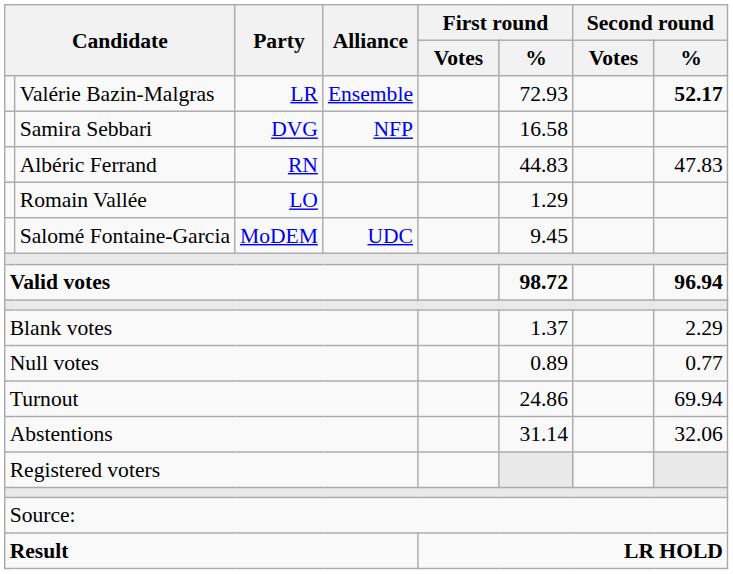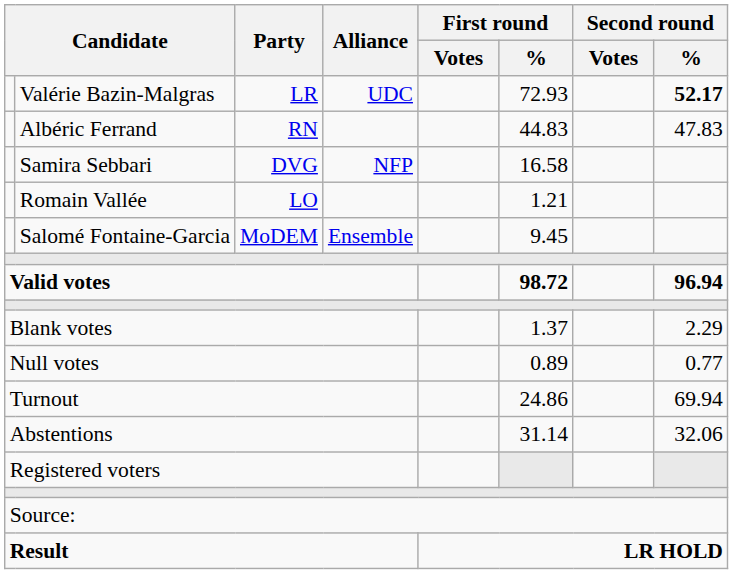(370, 93) Ensemble -> (390, 93) UDC
rows swapped: (88, 164) <-> (86, 129)
(549, 200) 1.29 -> (549, 200) 1.21
(390, 236) UDC -> (370, 236) Ensemble
